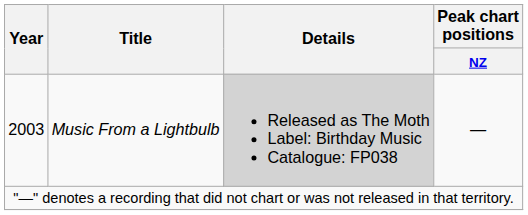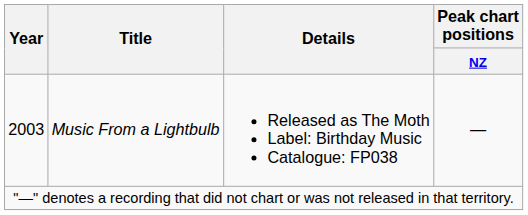(328, 139) lightgrey background -> (328, 139) no background
